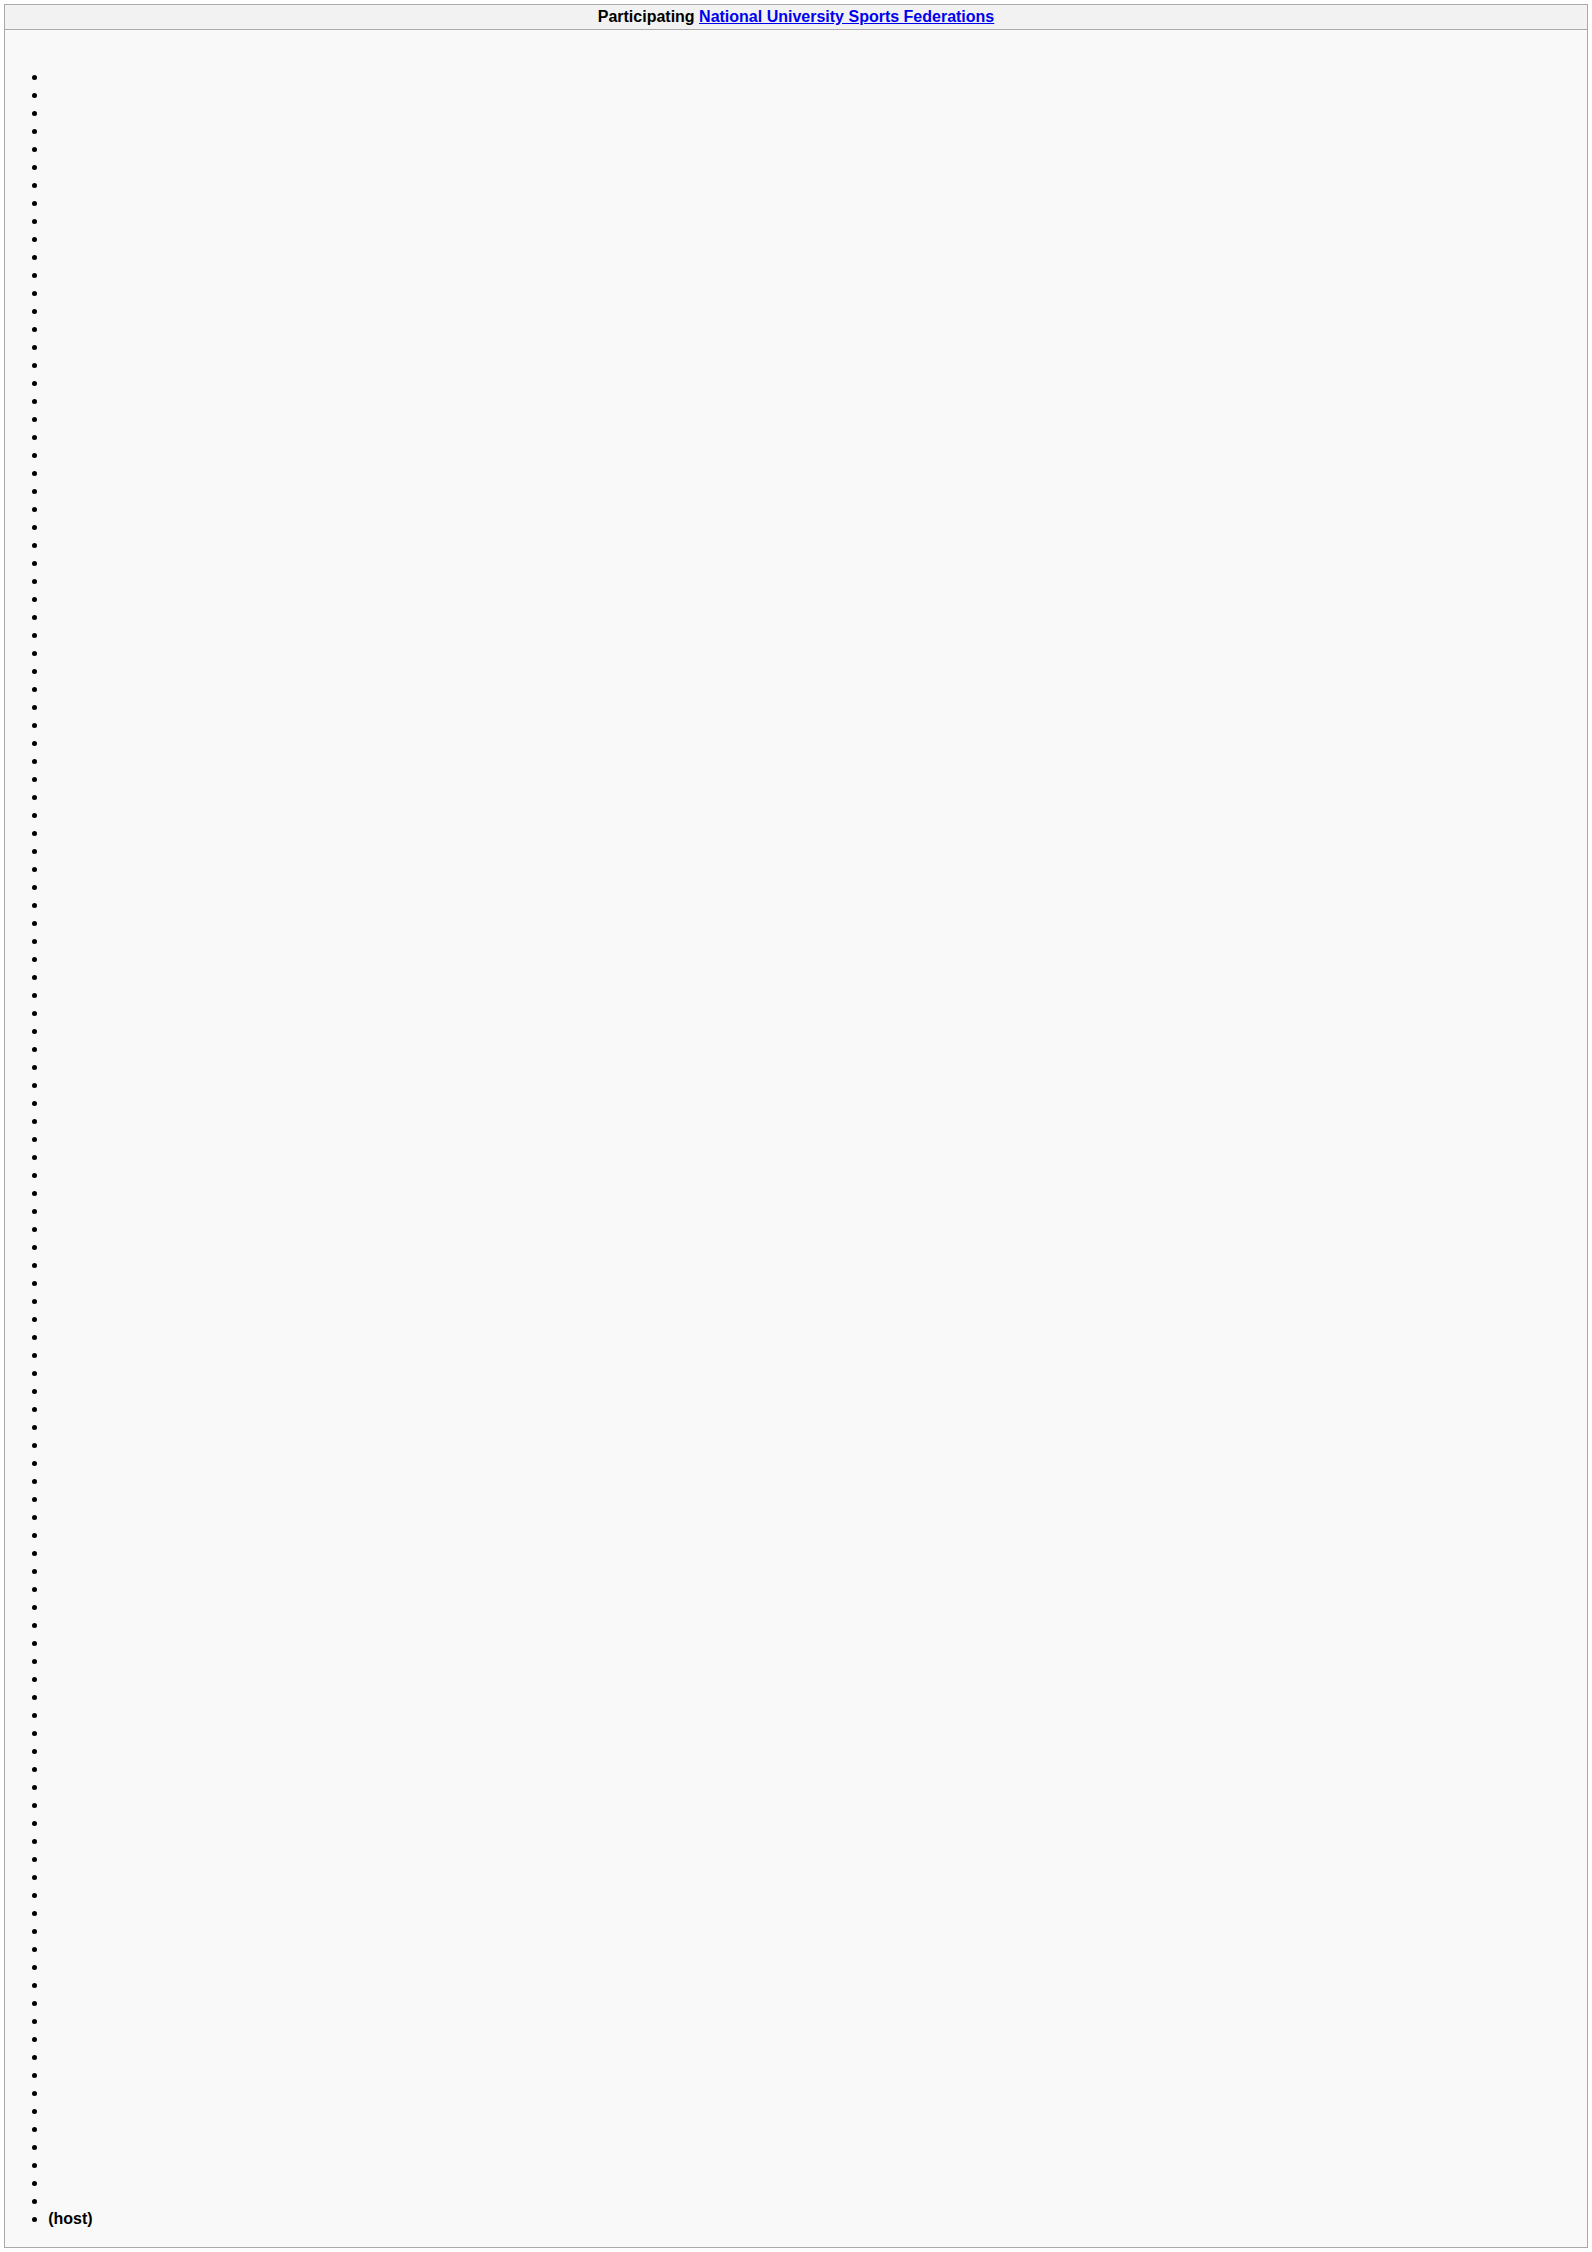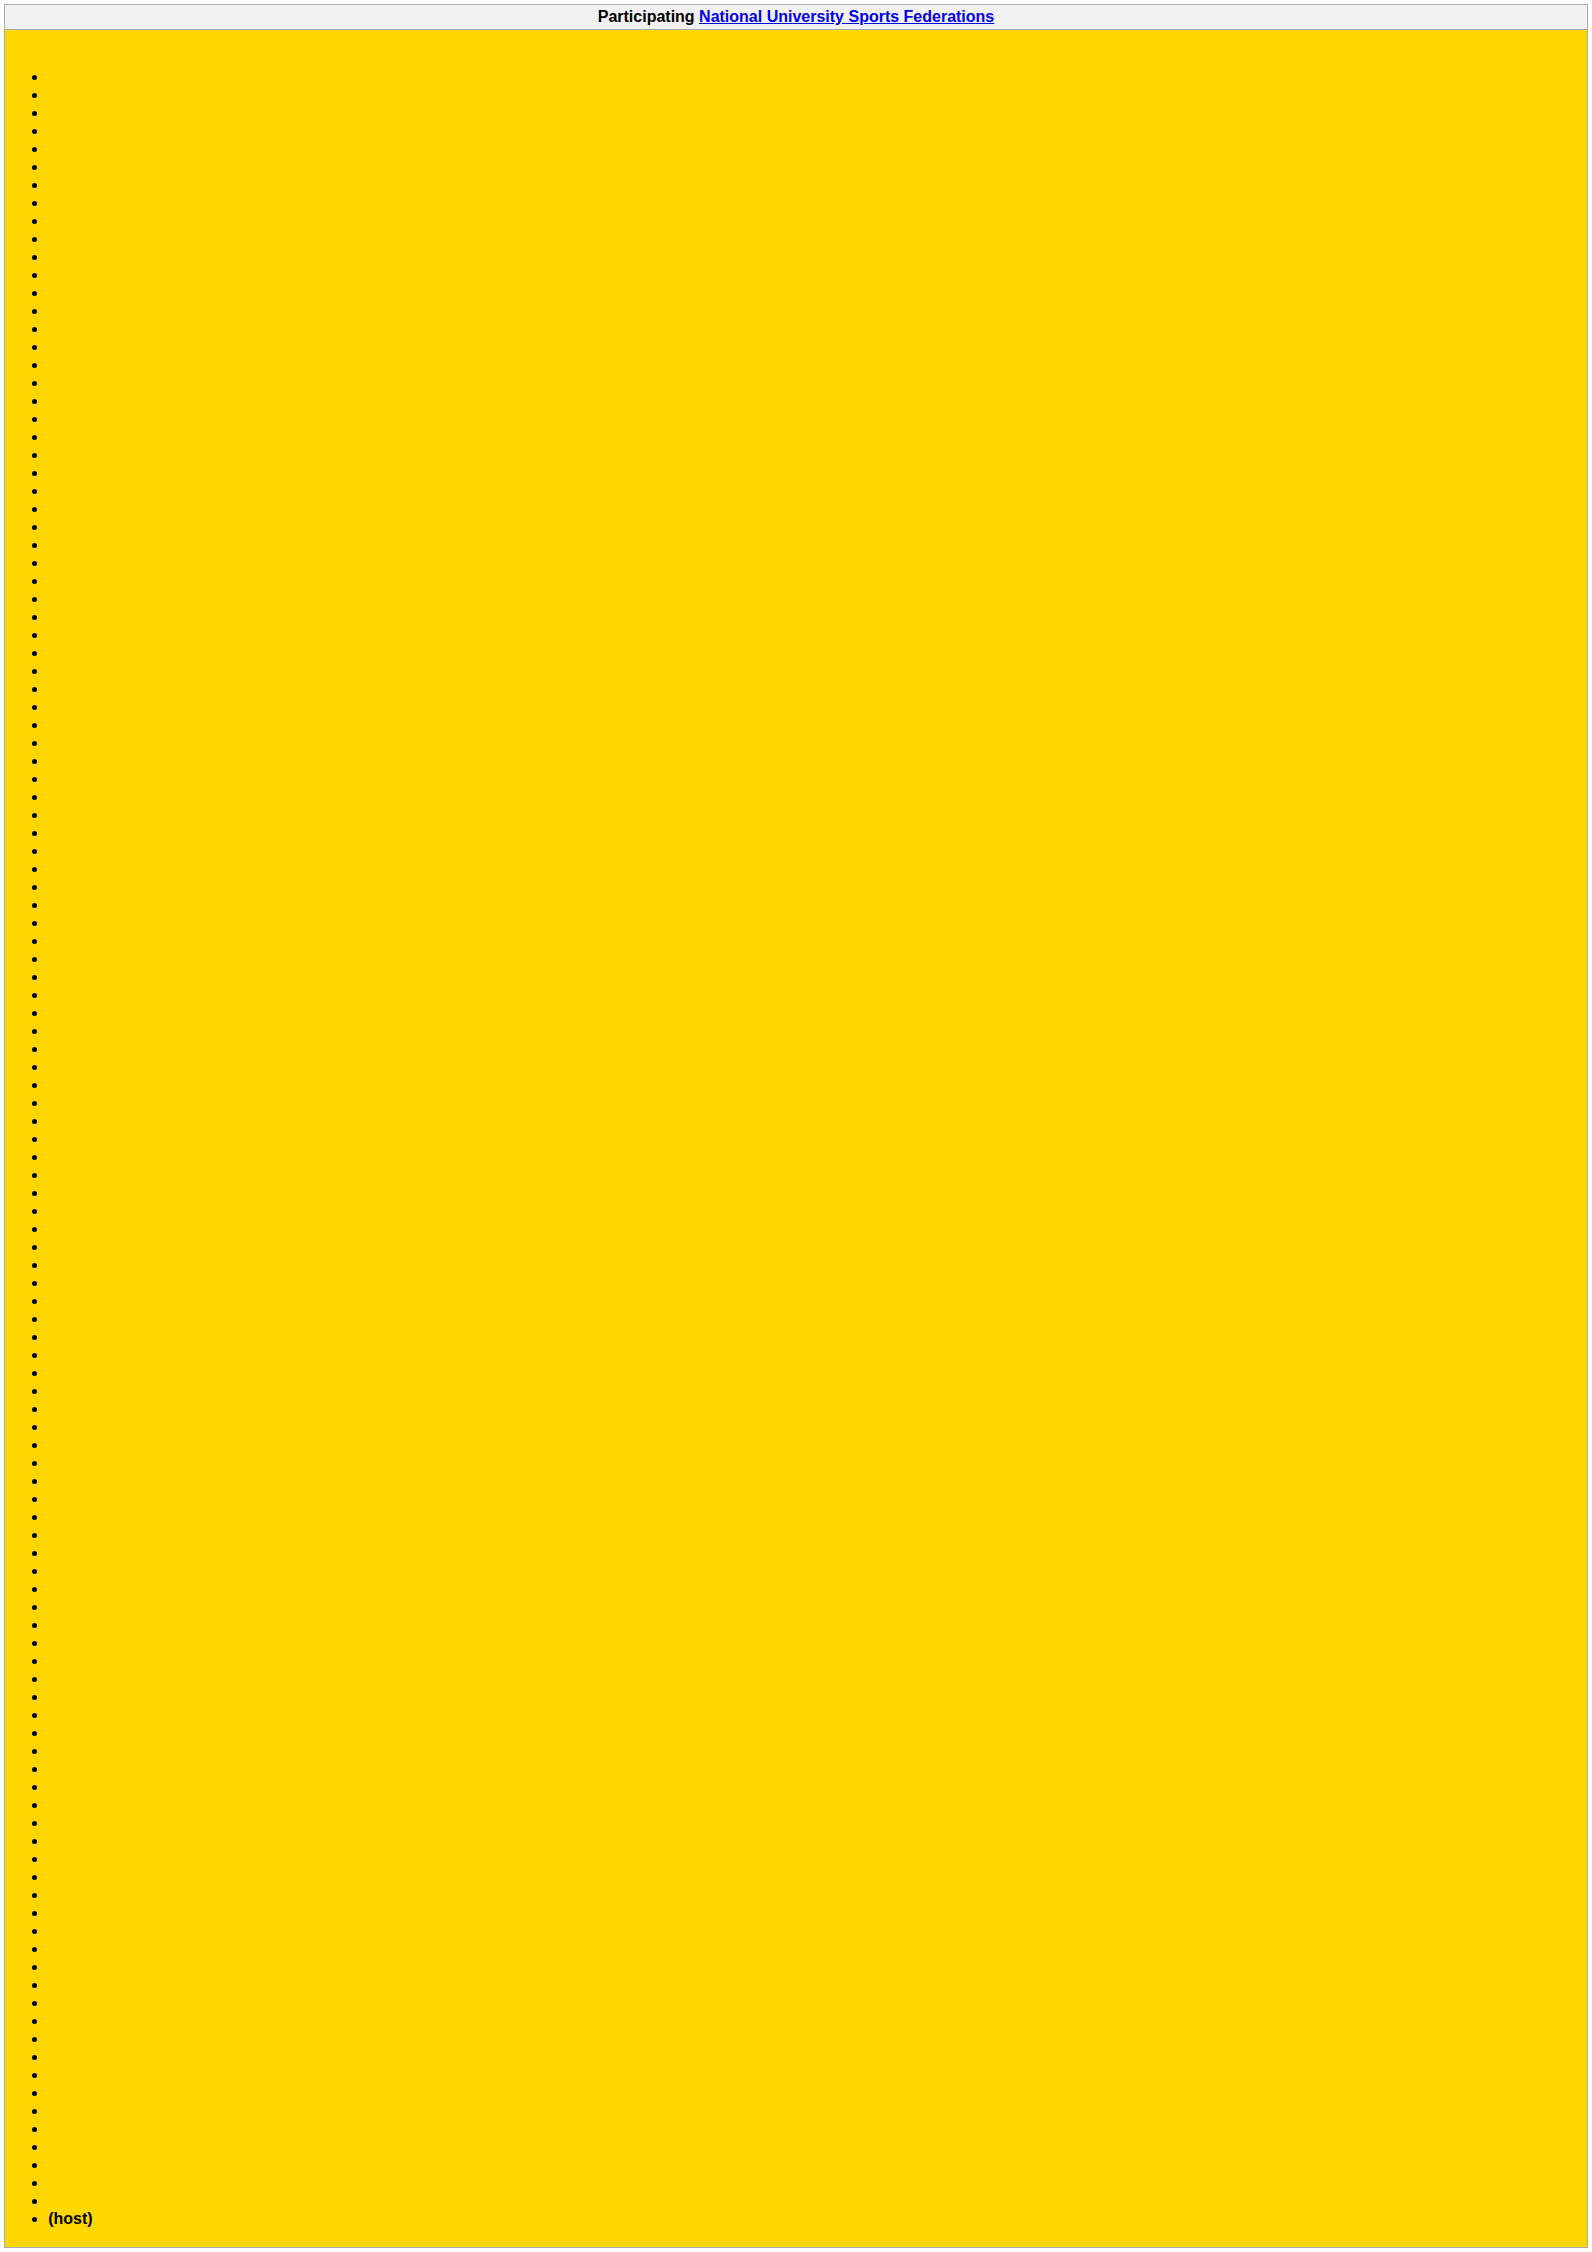(796, 1148) no background -> (796, 1148) gold background
